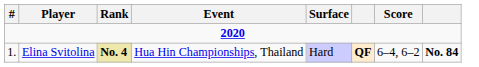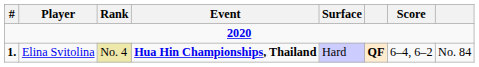(12, 52) normal -> (12, 52) bold
(114, 52) bold -> (114, 52) normal
(219, 52) normal -> (225, 52) bold
(442, 52) bold -> (455, 52) normal
